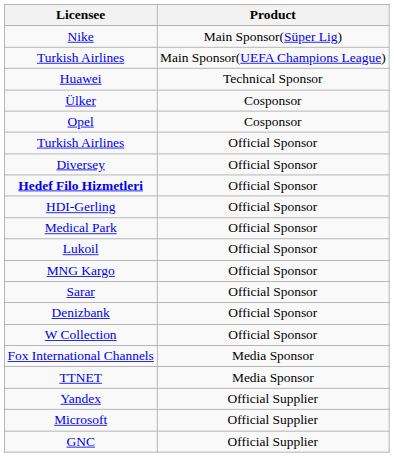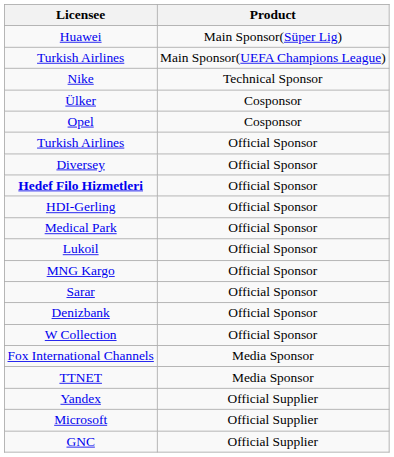(81, 36) Nike -> (81, 36) Huawei
(81, 79) Huawei -> (81, 79) Nike
